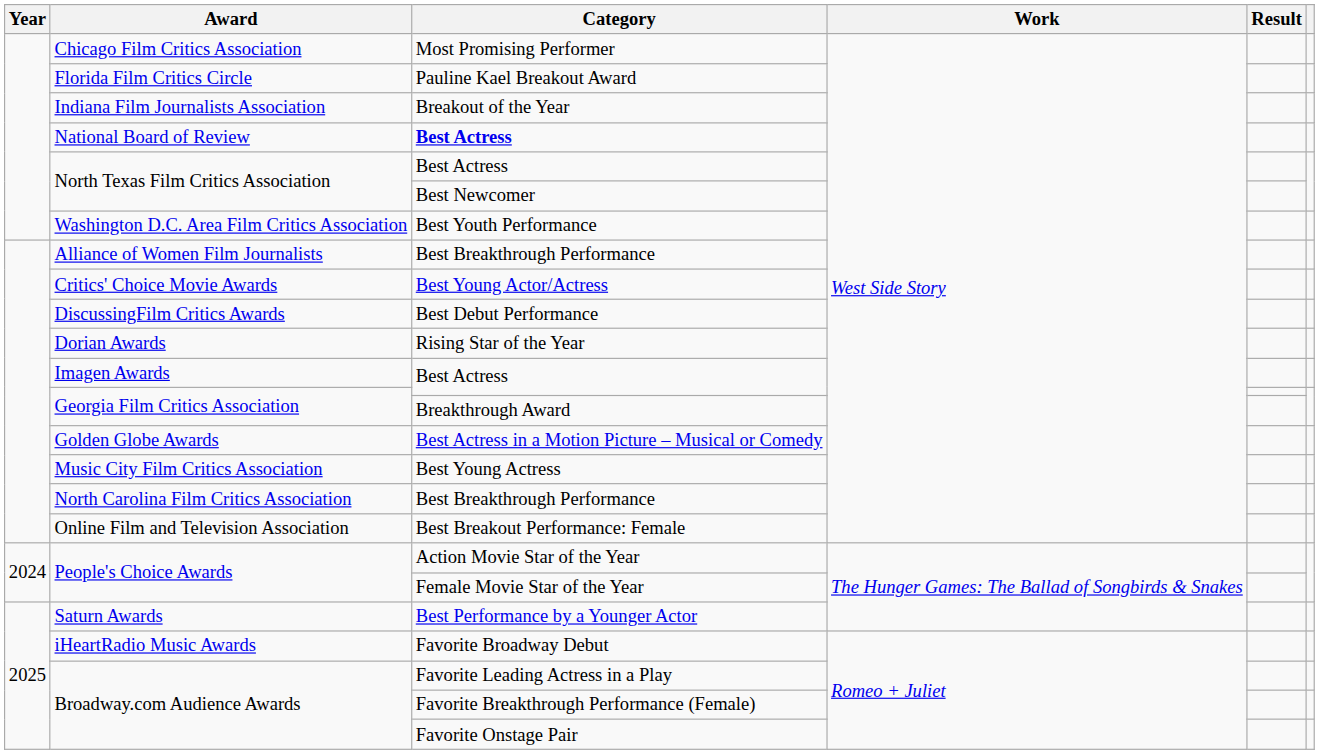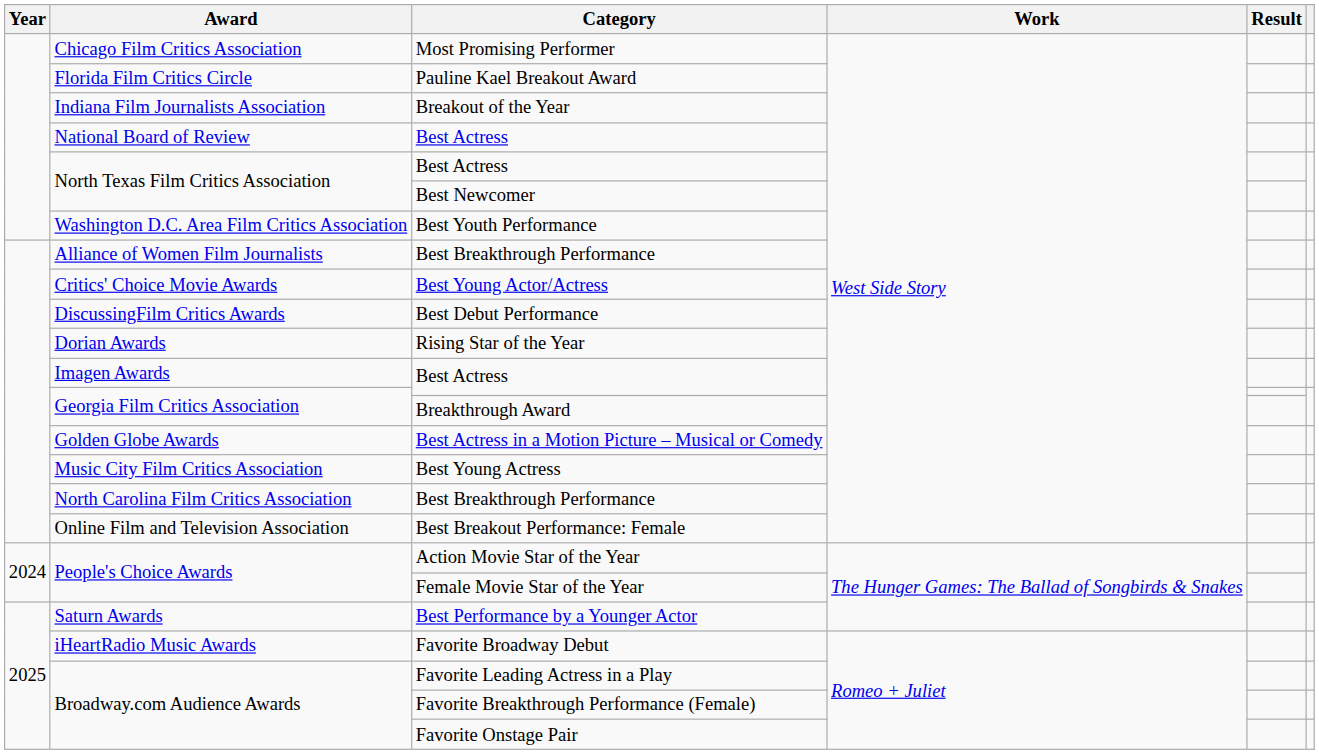(464, 136) bold -> (462, 136) normal
